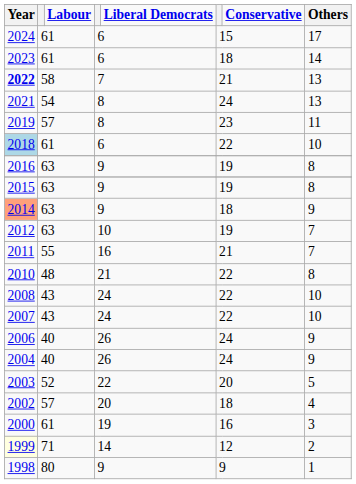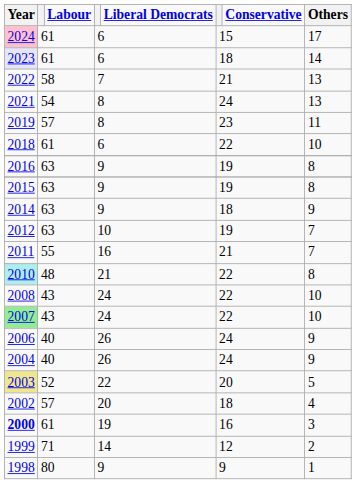(21, 36) no background -> (21, 36) pink background
(21, 58) no background -> (21, 58) lavender background
(21, 79) bold -> (21, 79) normal
(21, 144) lightblue background -> (21, 144) no background
(21, 209) lightsalmon background -> (21, 209) no background
(21, 274) no background -> (21, 274) paleturquoise background
(21, 317) no background -> (21, 317) lightgreen background
(21, 381) no background -> (21, 381) khaki background
(21, 425) normal -> (21, 425) bold
(21, 446) lightyellow background -> (21, 446) no background
